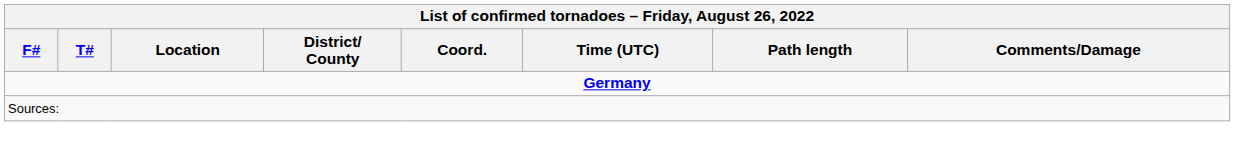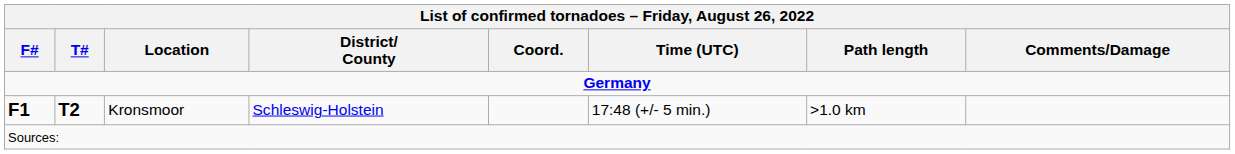+ row: (19, 110)
